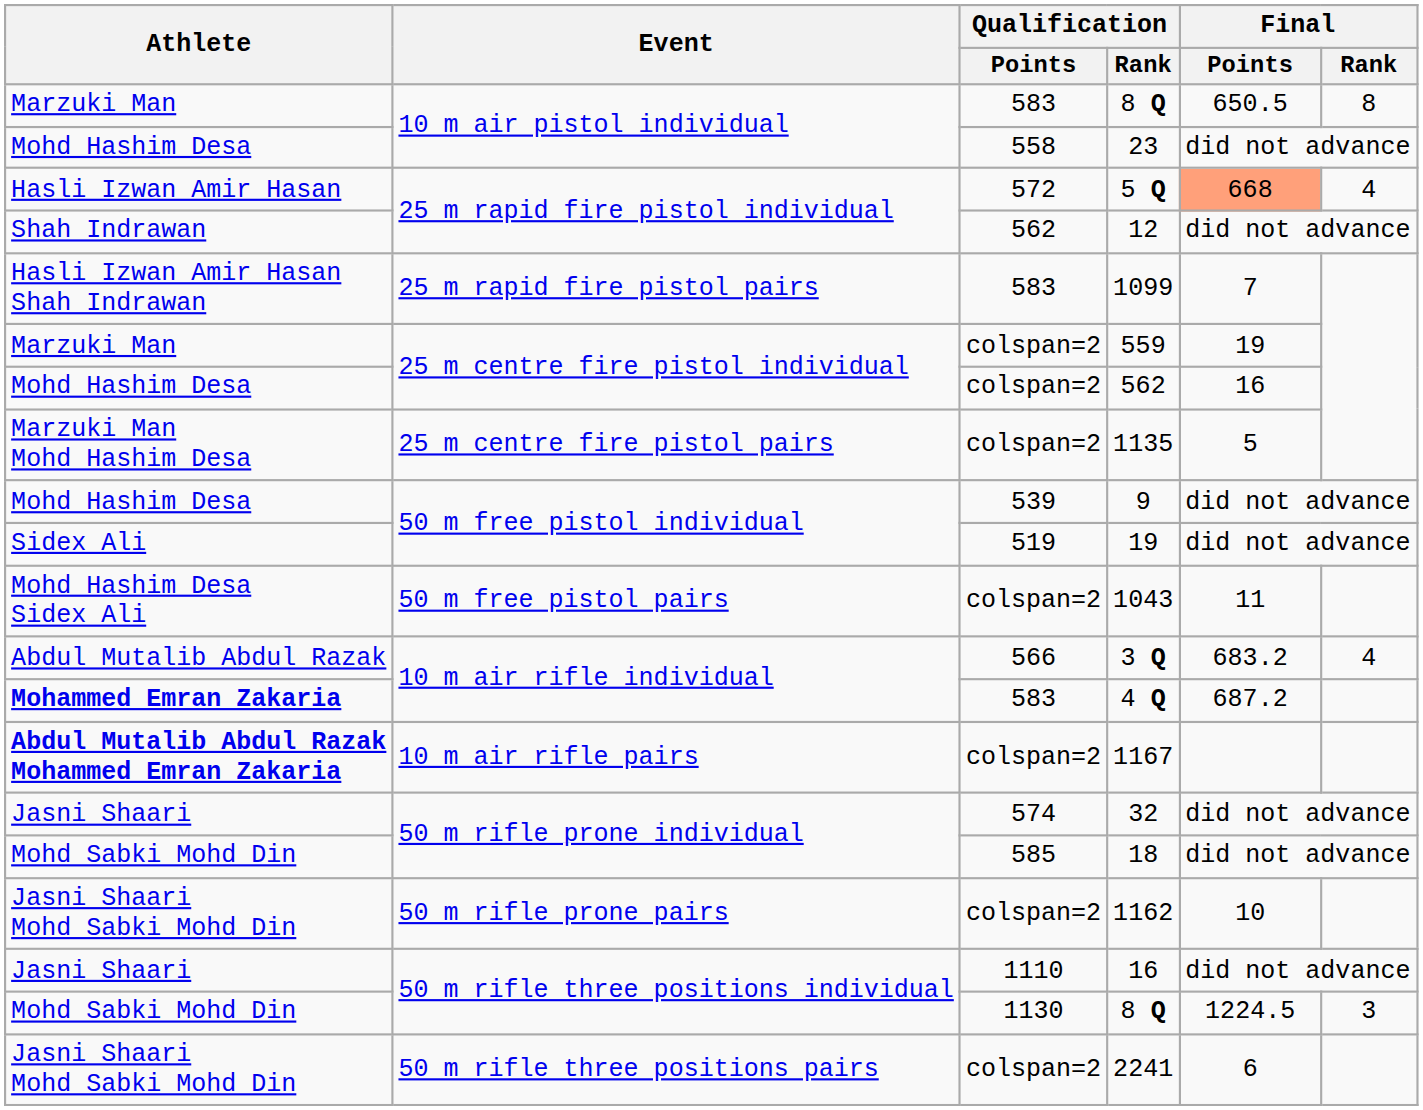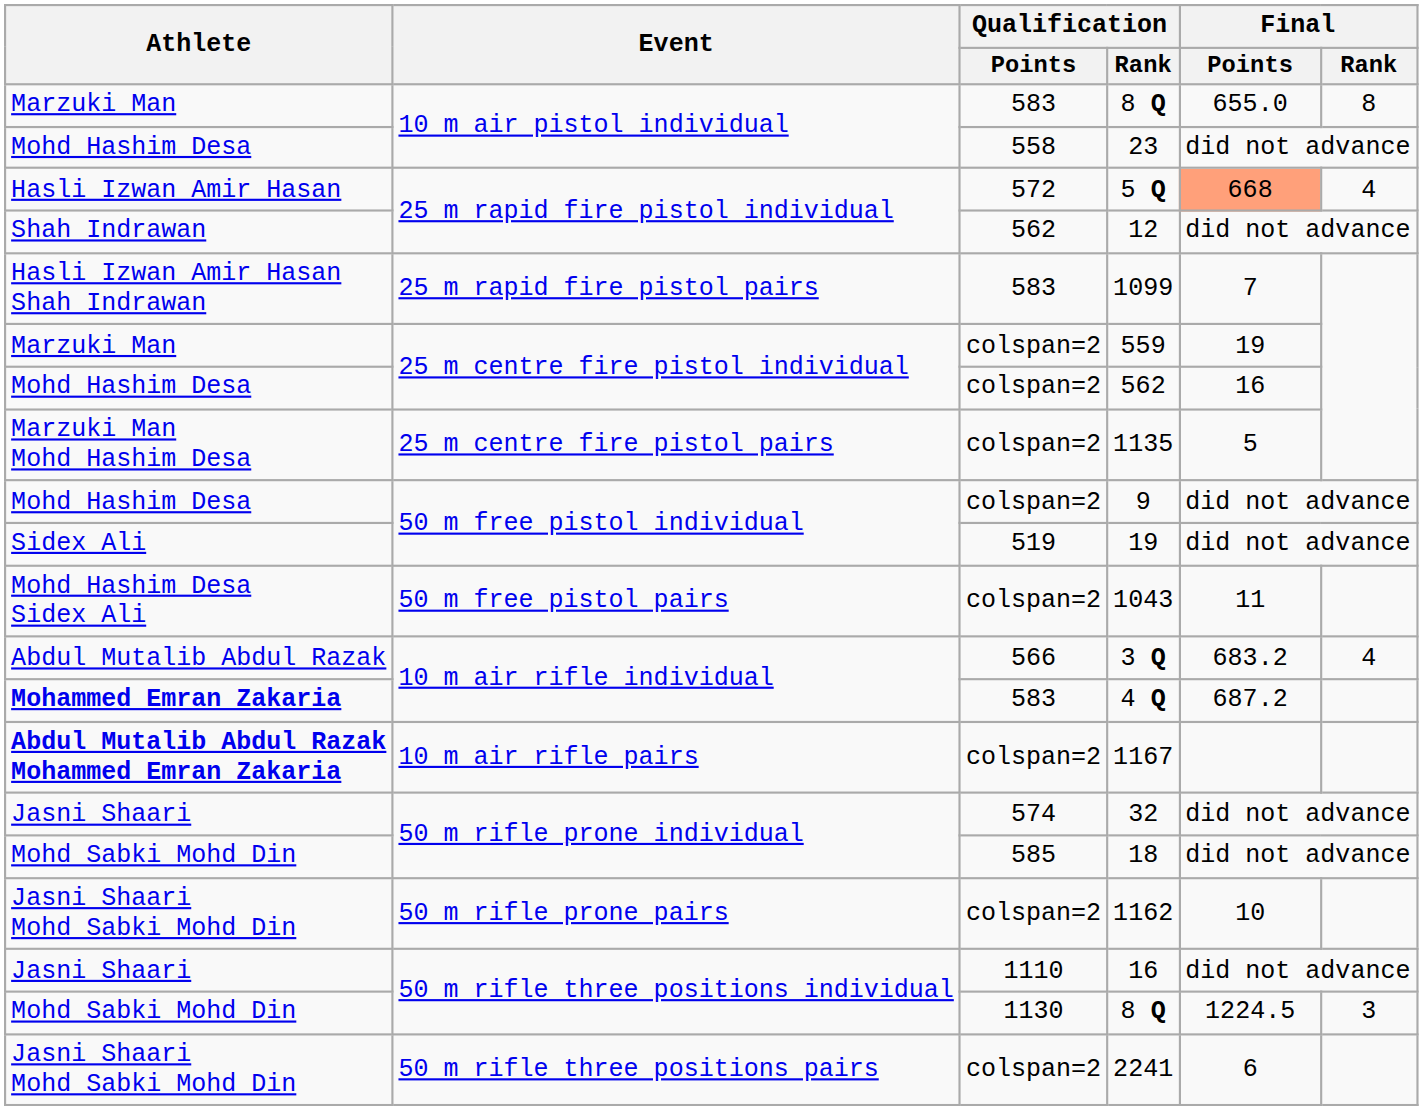(1250, 105) 650.5 -> (1250, 105) 655.0
(1033, 502) 539 -> (1033, 502) colspan=2
